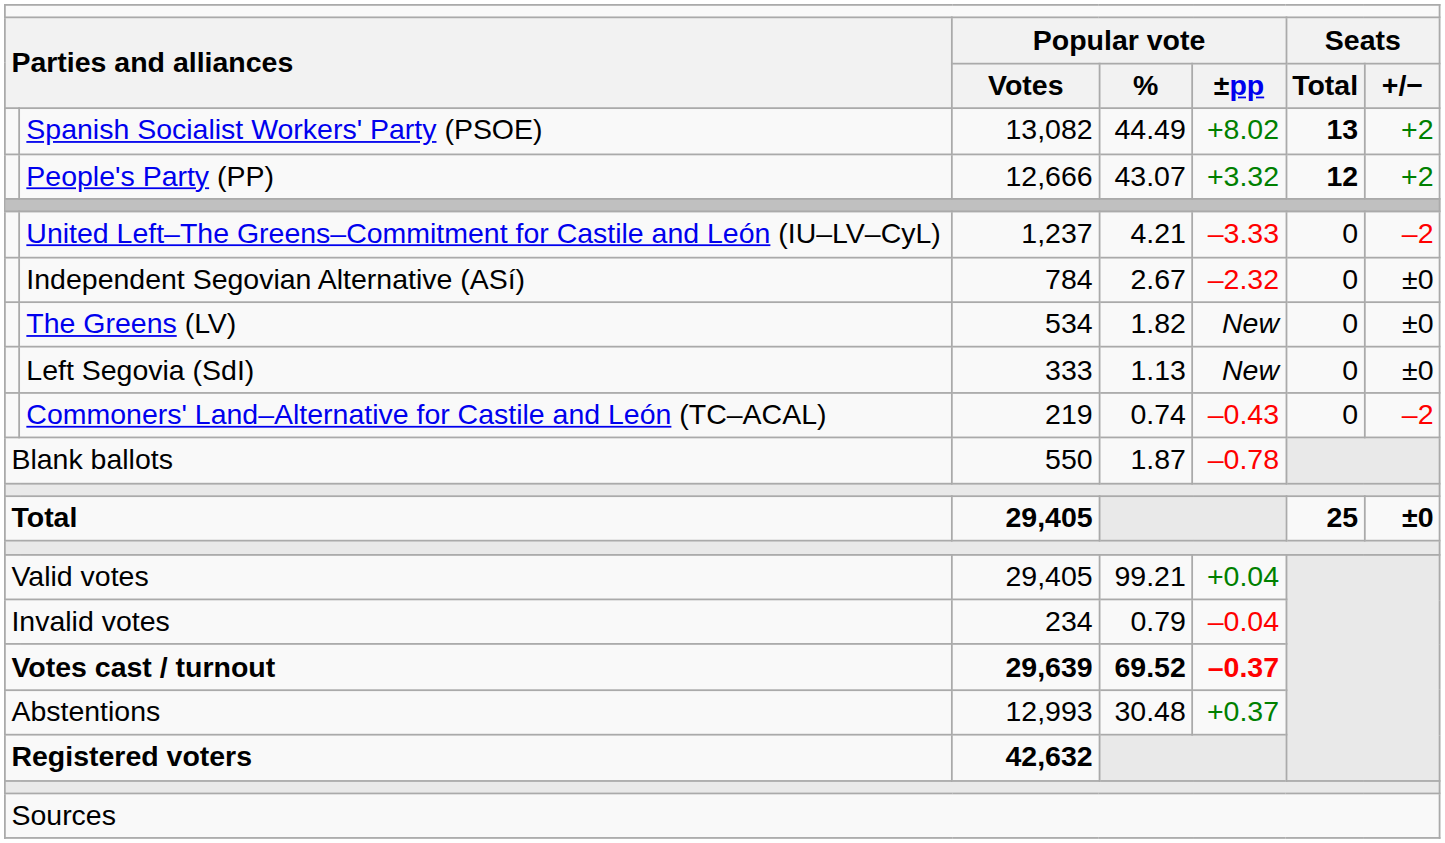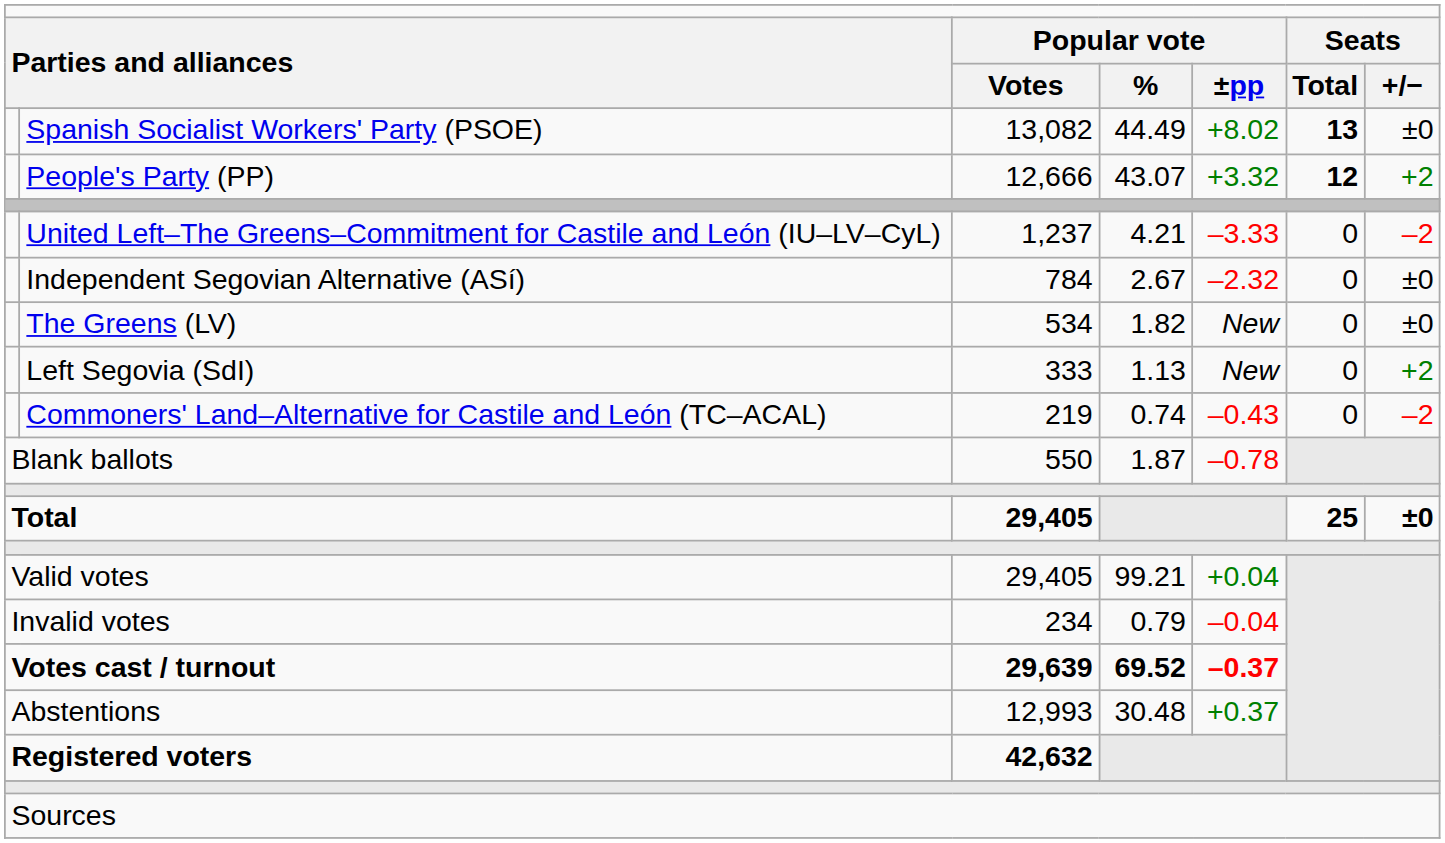(1417, 130) +2 -> (1418, 130) ±0
(1418, 369) ±0 -> (1417, 369) +2
